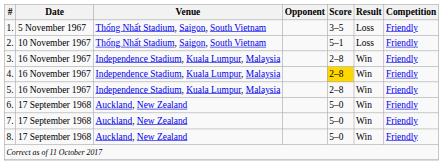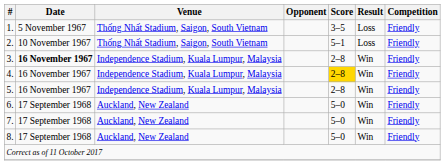(54, 59) normal -> (55, 59) bold
